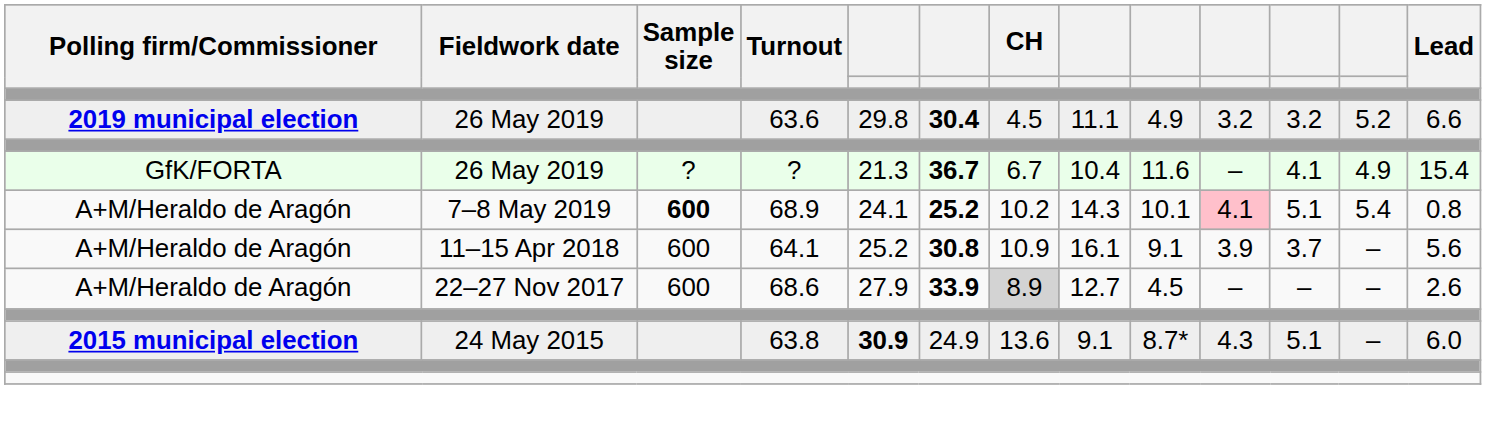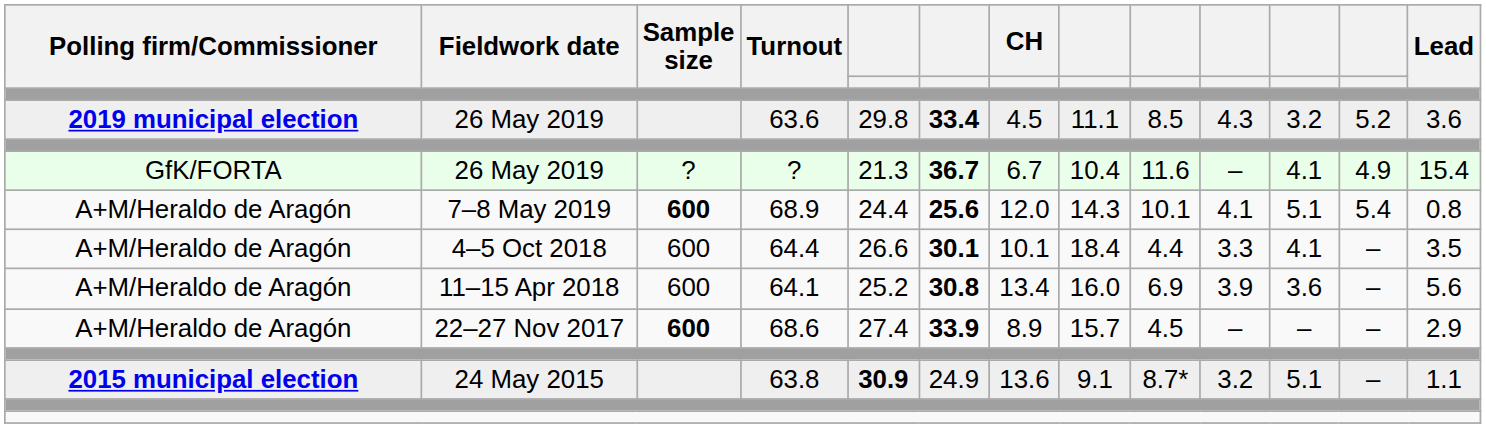(954, 119) 30.4 -> (954, 119) 33.4
(1165, 119) 4.9 -> (1165, 119) 8.5
(1235, 119) 3.2 -> (1235, 119) 4.3
(1444, 119) 6.6 -> (1444, 119) 3.6
(883, 210) 24.1 -> (883, 210) 24.4
(954, 210) 25.2 -> (954, 210) 25.6
(1024, 210) 10.2 -> (1024, 210) 12.0
(1235, 210) pink background -> (1235, 210) no background
+ row: (529, 249)
(1024, 249) 10.9 -> (1024, 288) 13.4
(1095, 249) 16.1 -> (1095, 288) 16.0
(1165, 249) 9.1 -> (1165, 288) 6.9
(1304, 249) 3.7 -> (1304, 288) 3.6
(689, 288) normal -> (689, 327) bold
(883, 288) 27.9 -> (883, 327) 27.4
(1024, 288) lightgrey background -> (1024, 327) no background
(1095, 288) 12.7 -> (1095, 327) 15.7
(1444, 288) 2.6 -> (1444, 327) 2.9
(1235, 339) 4.3 -> (1235, 378) 3.2
(1444, 339) 6.0 -> (1444, 378) 1.1
